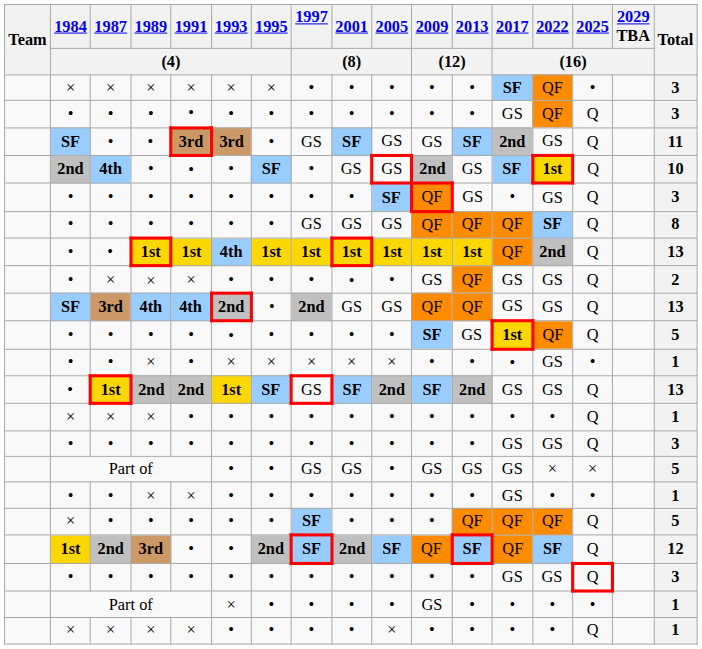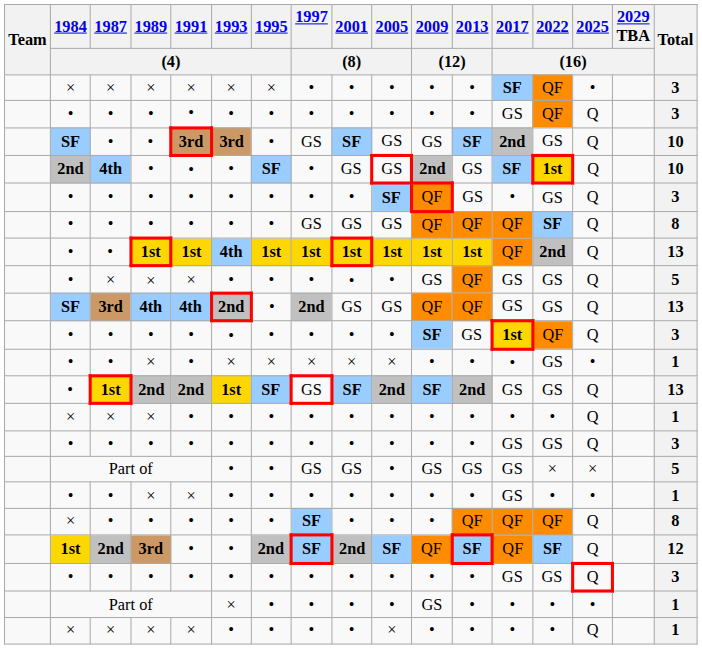(675, 141) 11 -> (675, 141) 10
(675, 279) 2 -> (675, 279) 5
(675, 334) 5 -> (675, 334) 3
(675, 521) 5 -> (675, 521) 8
